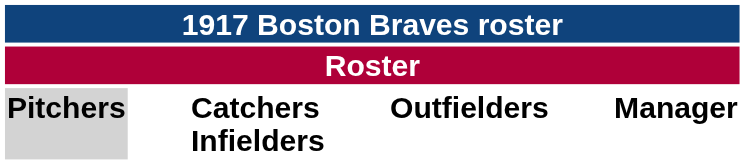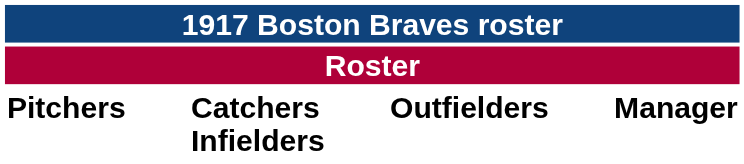(66, 107) lightgrey background -> (66, 107) no background
